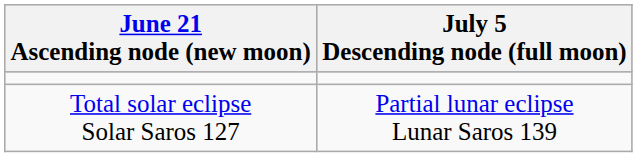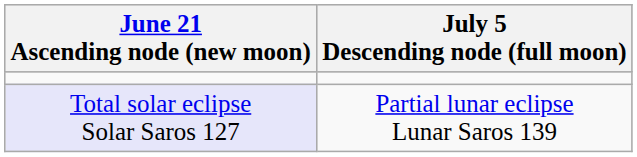(161, 117) no background -> (161, 117) lavender background
